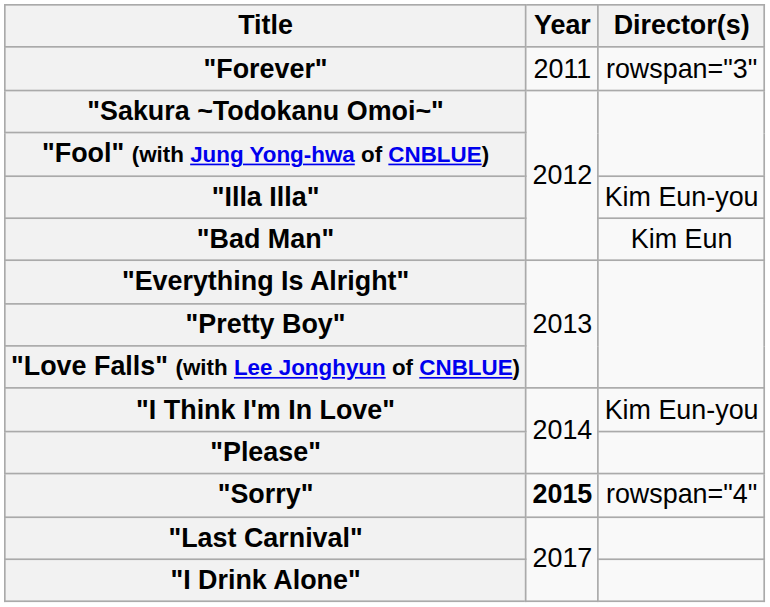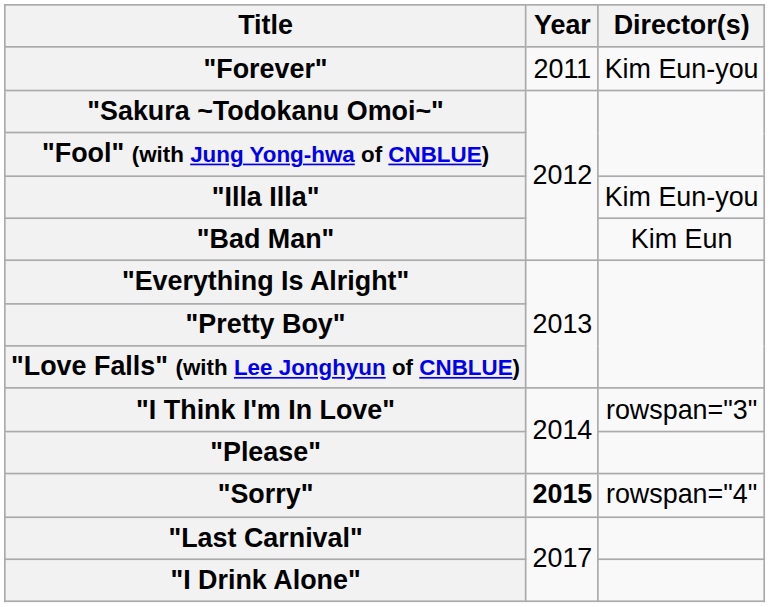(682, 68) rowspan="3" -> (682, 68) Kim Eun-you
(682, 409) Kim Eun-you -> (682, 409) rowspan="3"
